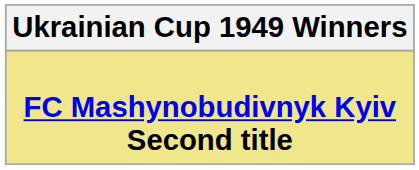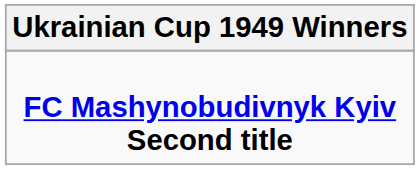(210, 123) khaki background -> (210, 123) no background
